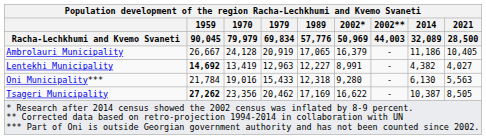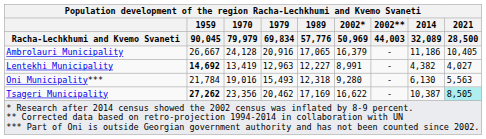(278, 53) 20,919 -> (278, 53) 20,916
(278, 80) 15,433 -> (278, 80) 15,493
(459, 94) no background -> (459, 94) paleturquoise background
